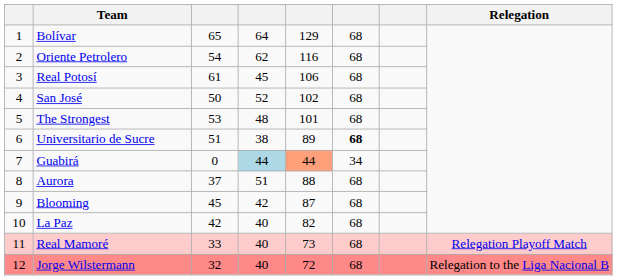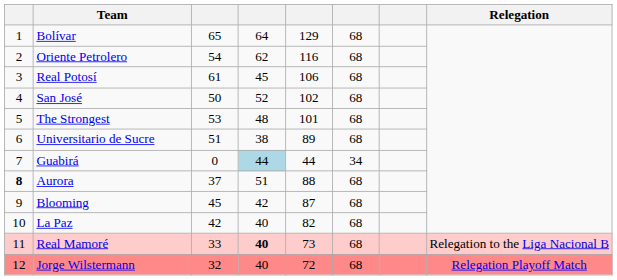(356, 139) bold -> (356, 139) normal
(309, 160) lightsalmon background -> (309, 160) no background
(19, 181) normal -> (19, 181) bold
(262, 243) normal -> (262, 243) bold
(519, 243) Relegation Playoff Match -> (519, 243) Relegation to the Liga Nacional B
(519, 264) Relegation to the Liga Nacional B -> (519, 264) Relegation Playoff Match
